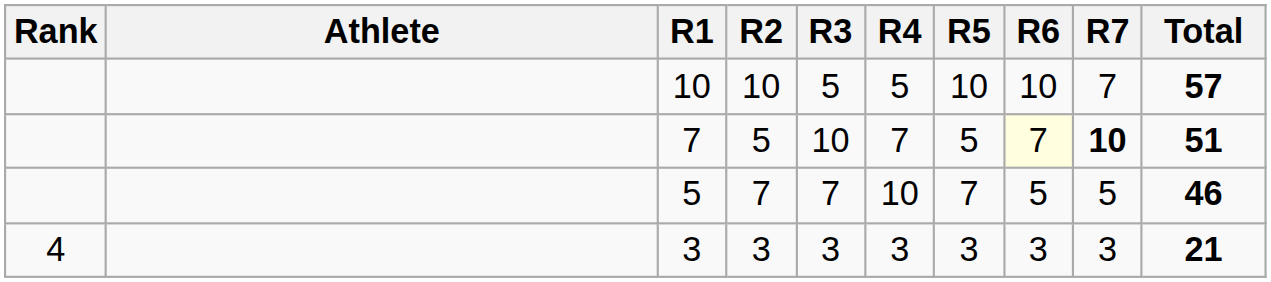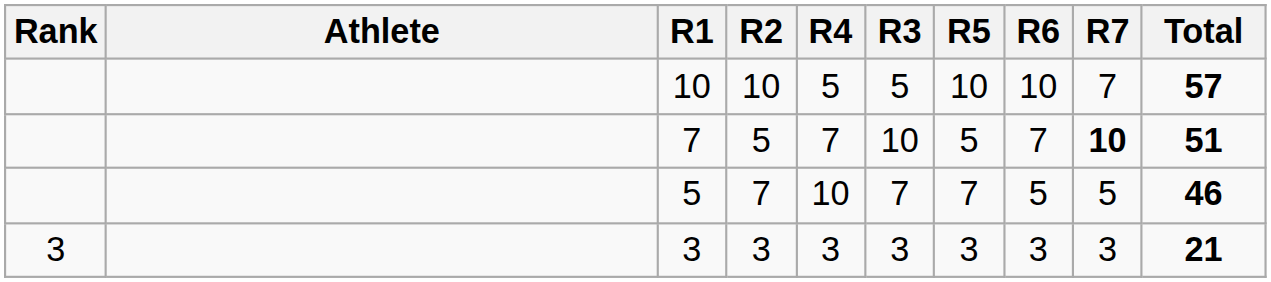columns swapped: (830, 31) <-> (900, 31)
(1038, 140) lightyellow background -> (1038, 140) no background
(56, 248) 4 -> (56, 248) 3
